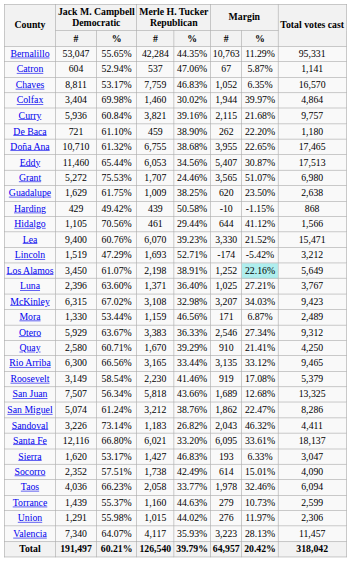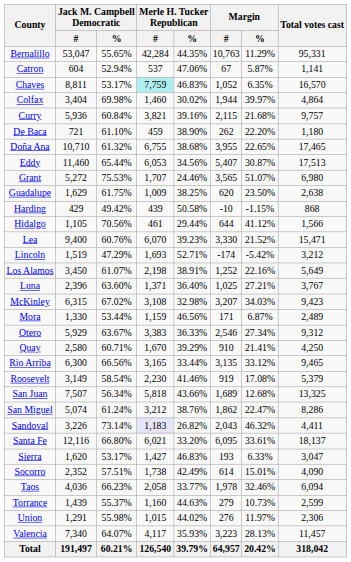(155, 85) no background -> (155, 85) paleturquoise background
(260, 270) paleturquoise background -> (260, 270) no background
(155, 425) no background -> (155, 425) lavender background
